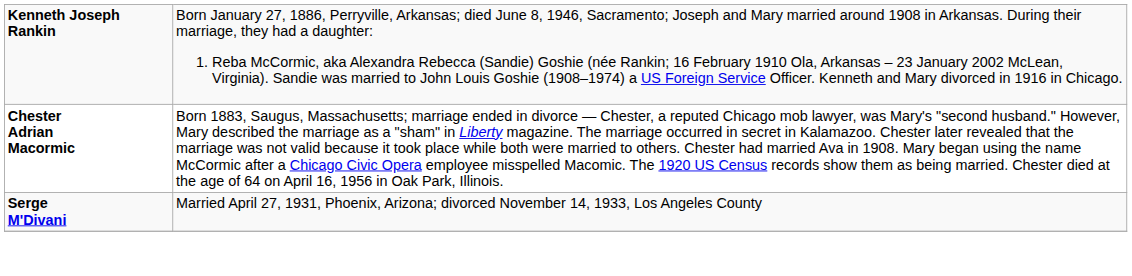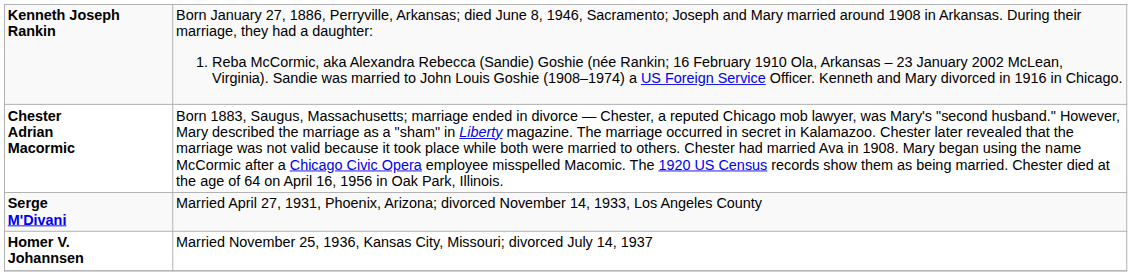+ row: (46, 250)
